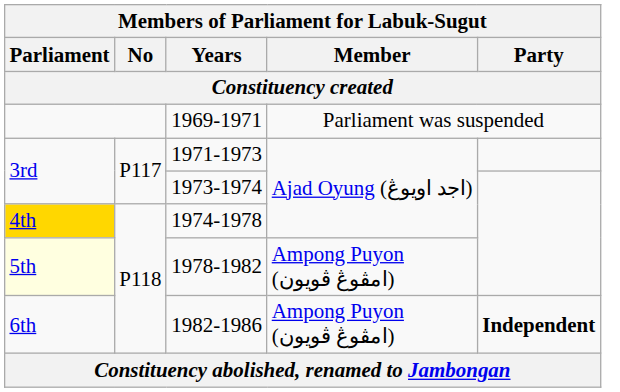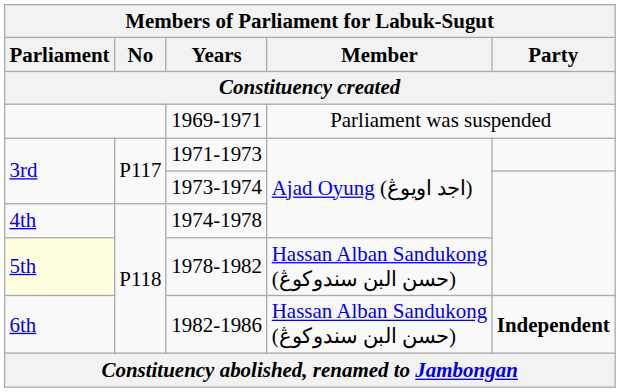(23, 220) gold background -> (23, 220) no background
(338, 266) Ampong Puyon (امڤوڠ ڤويون) -> (379, 266) Hassan Alban Sandukong (حسن البن سندوكوڠ)
(338, 324) Ampong Puyon (امڤوڠ ڤويون) -> (379, 324) Hassan Alban Sandukong (حسن البن سندوكوڠ)
